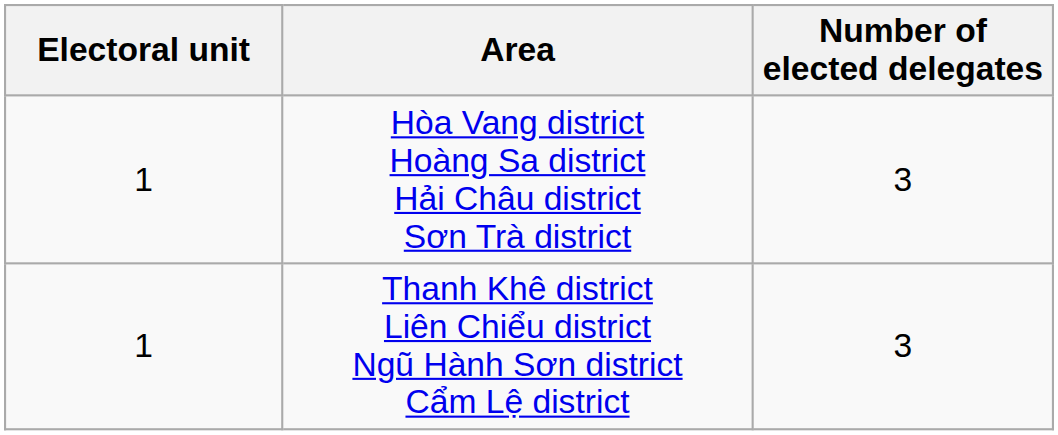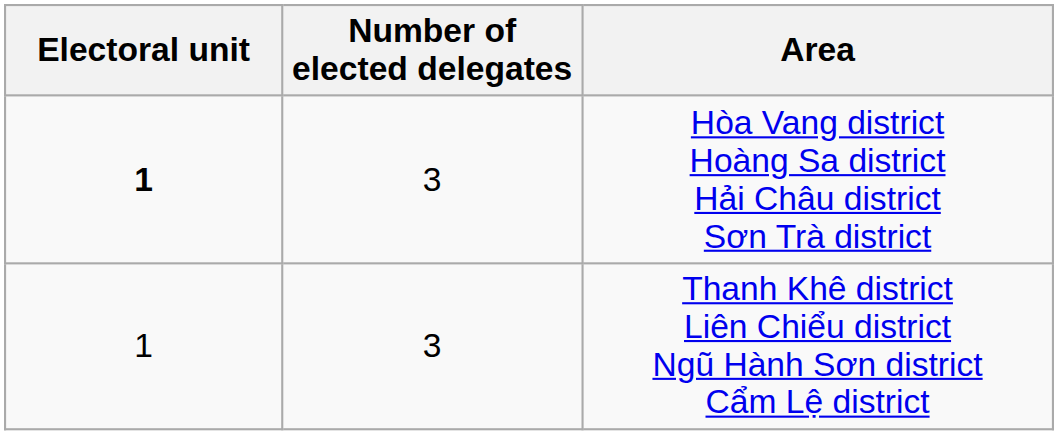columns swapped: (517, 50) <-> (903, 50)
(144, 178) normal -> (144, 178) bold
